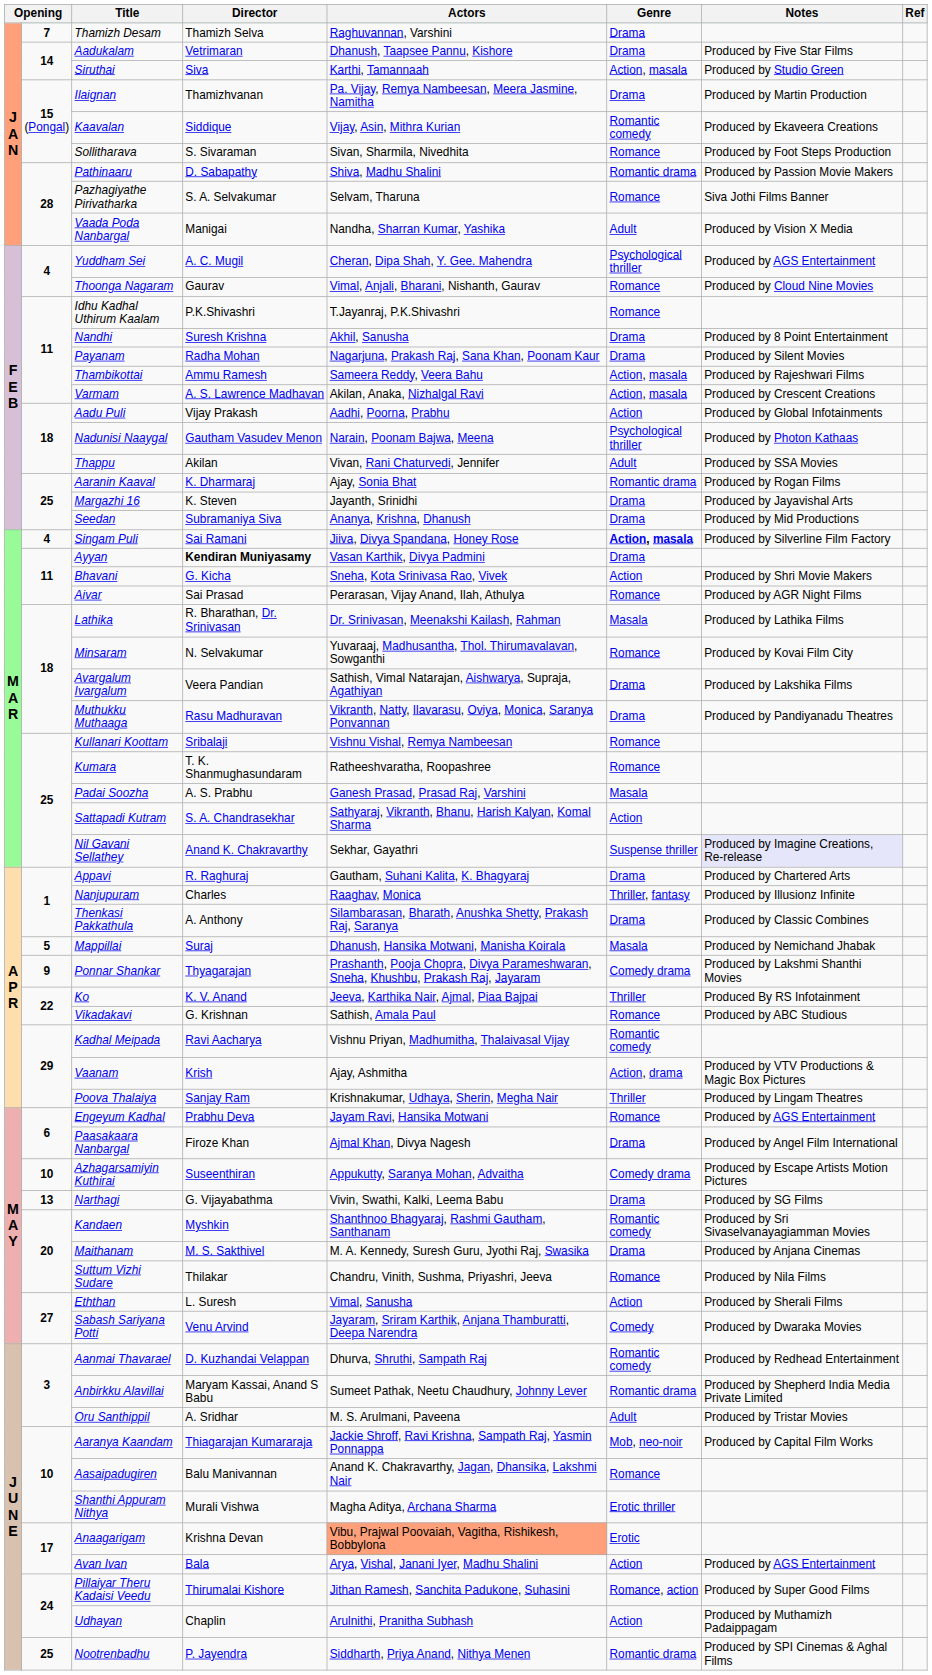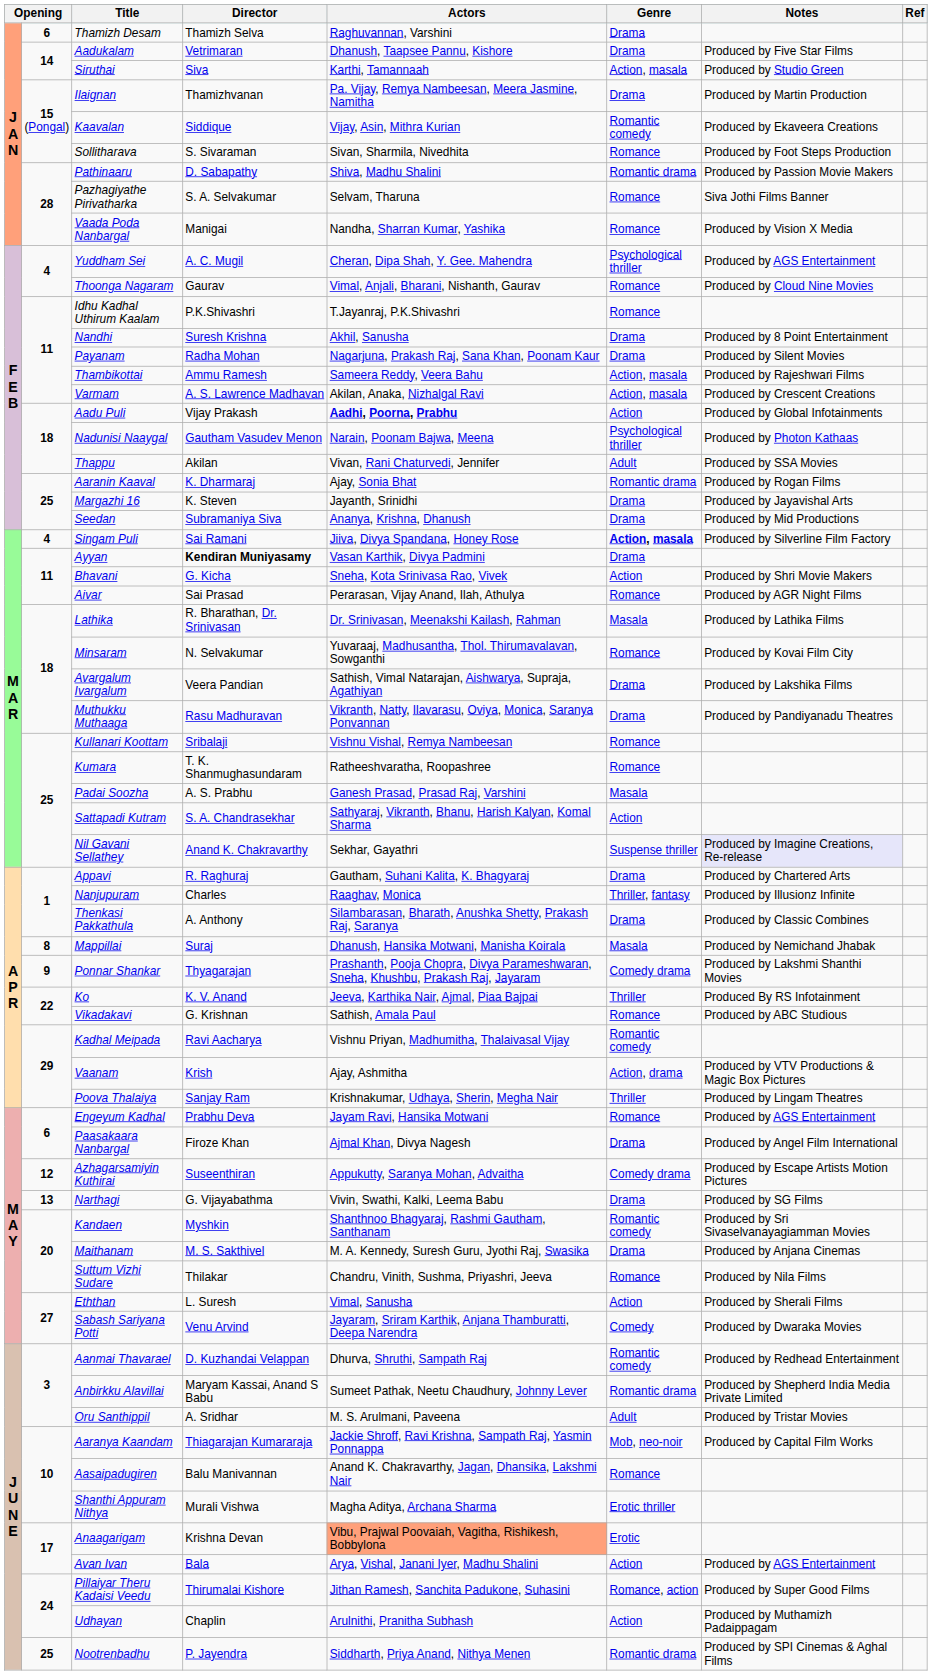(47, 32) 7 -> (47, 32) 6
(623, 229) Adult -> (635, 229) Romance
(390, 413) normal -> (394, 413) bold
(47, 946) 5 -> (47, 946) 8
(47, 1174) 10 -> (47, 1174) 12
